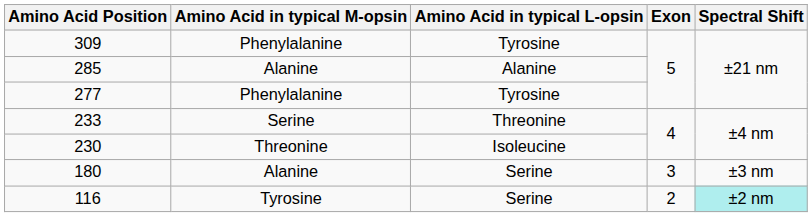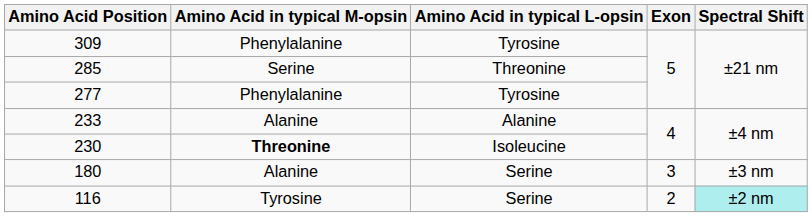(291, 69) Alanine -> (291, 69) Serine
(529, 69) Alanine -> (529, 69) Threonine
(291, 120) Serine -> (291, 120) Alanine
(529, 120) Threonine -> (529, 120) Alanine
(291, 146) normal -> (291, 146) bold
